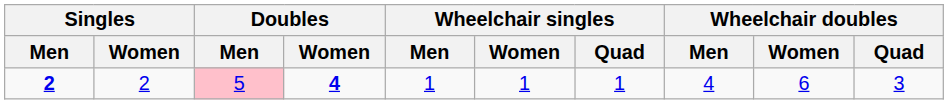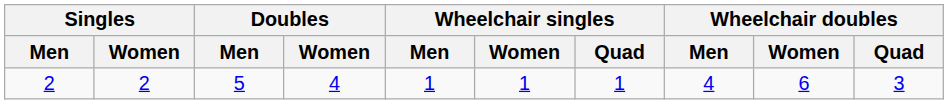(49, 83) bold -> (49, 83) normal
(239, 83) pink background -> (239, 83) no background
(334, 83) bold -> (334, 83) normal
